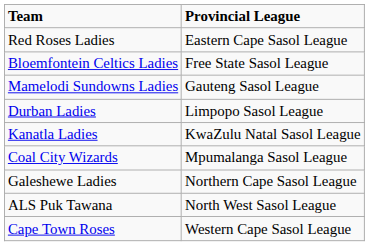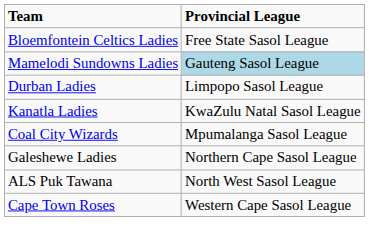- row: (61, 39)
(252, 87) no background -> (252, 63) lightblue background
